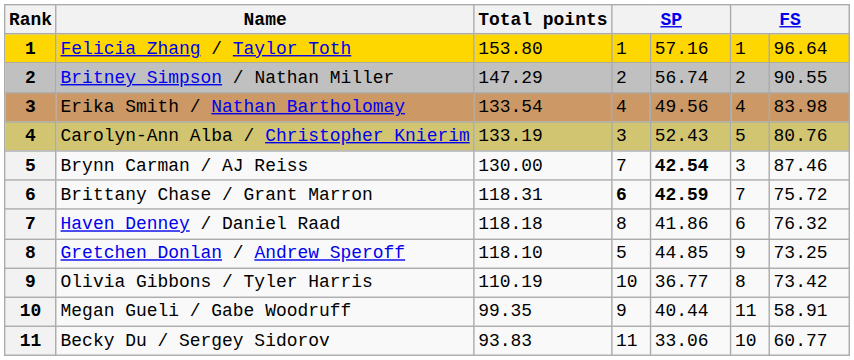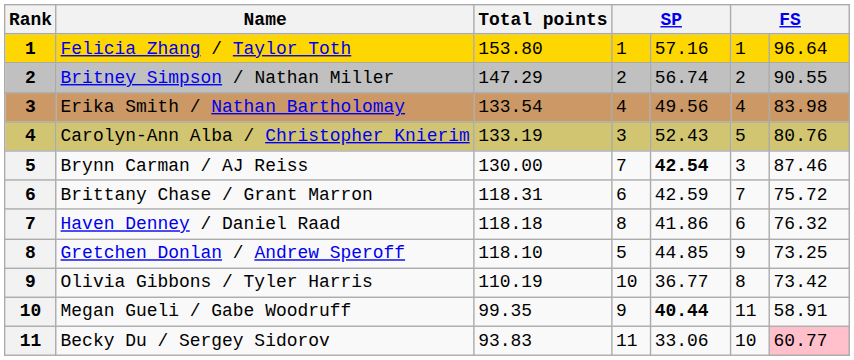(621, 195) bold -> (621, 195) normal
(682, 195) bold -> (682, 195) normal
(682, 312) normal -> (682, 312) bold
(801, 341) no background -> (801, 341) pink background
